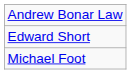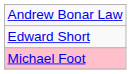(46, 58) no background -> (46, 58) pink background
